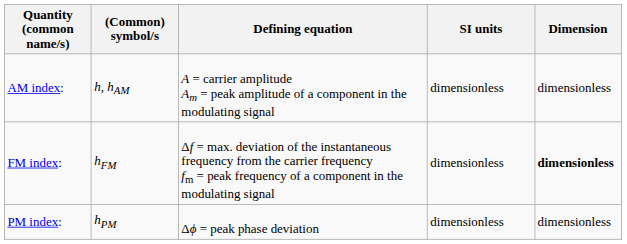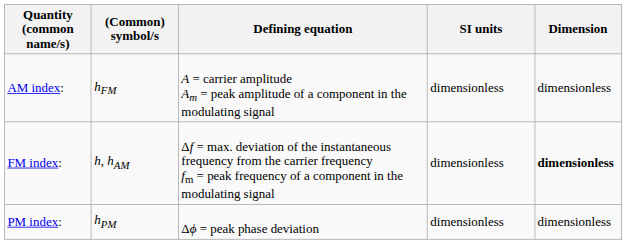(112, 88) h, hAM -> (105, 88) hFM
(105, 163) hFM -> (112, 163) h, hAM
